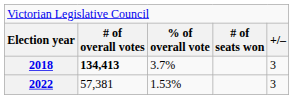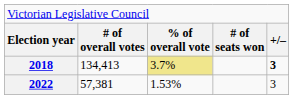(100, 65) bold -> (100, 65) normal
(163, 65) no background -> (163, 65) khaki background
(273, 65) normal -> (273, 65) bold
